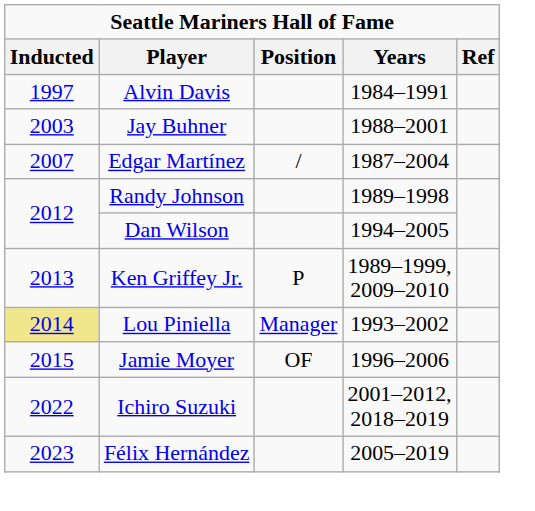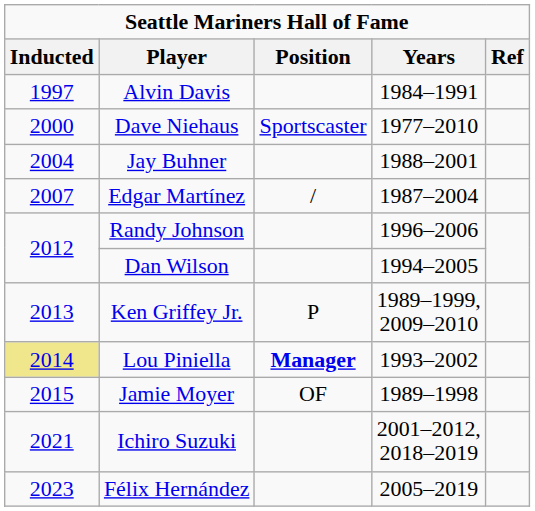+ row: (177, 126)
(52, 126) 2003 -> (52, 160) 2004
(400, 195) 1989–1998 -> (429, 230) 1996–2006
(298, 324) normal -> (313, 359) bold
(400, 359) 1996–2006 -> (429, 394) 1989–1998
(52, 406) 2022 -> (52, 441) 2021
